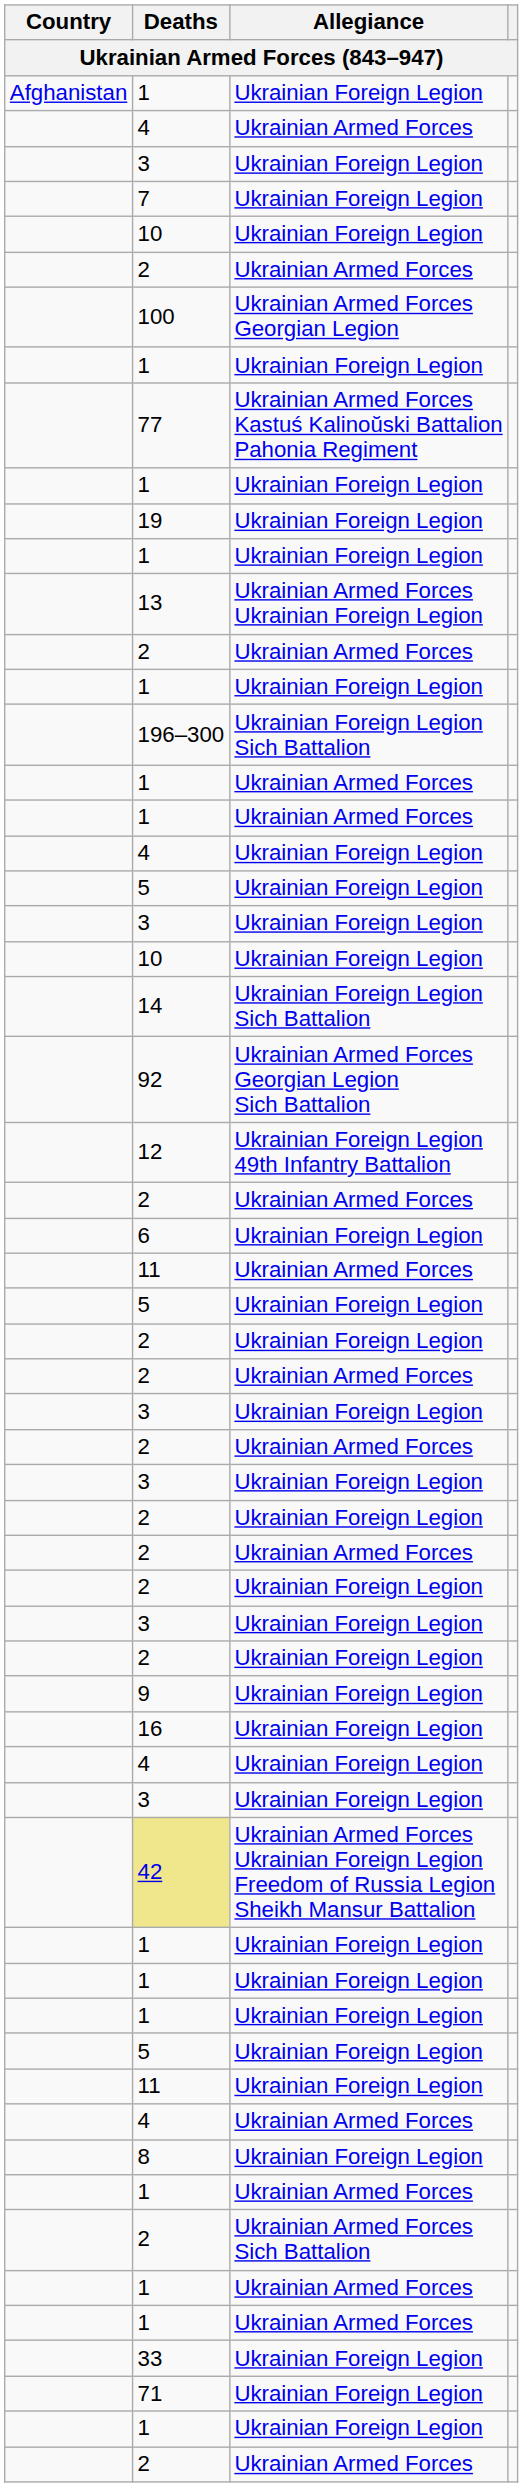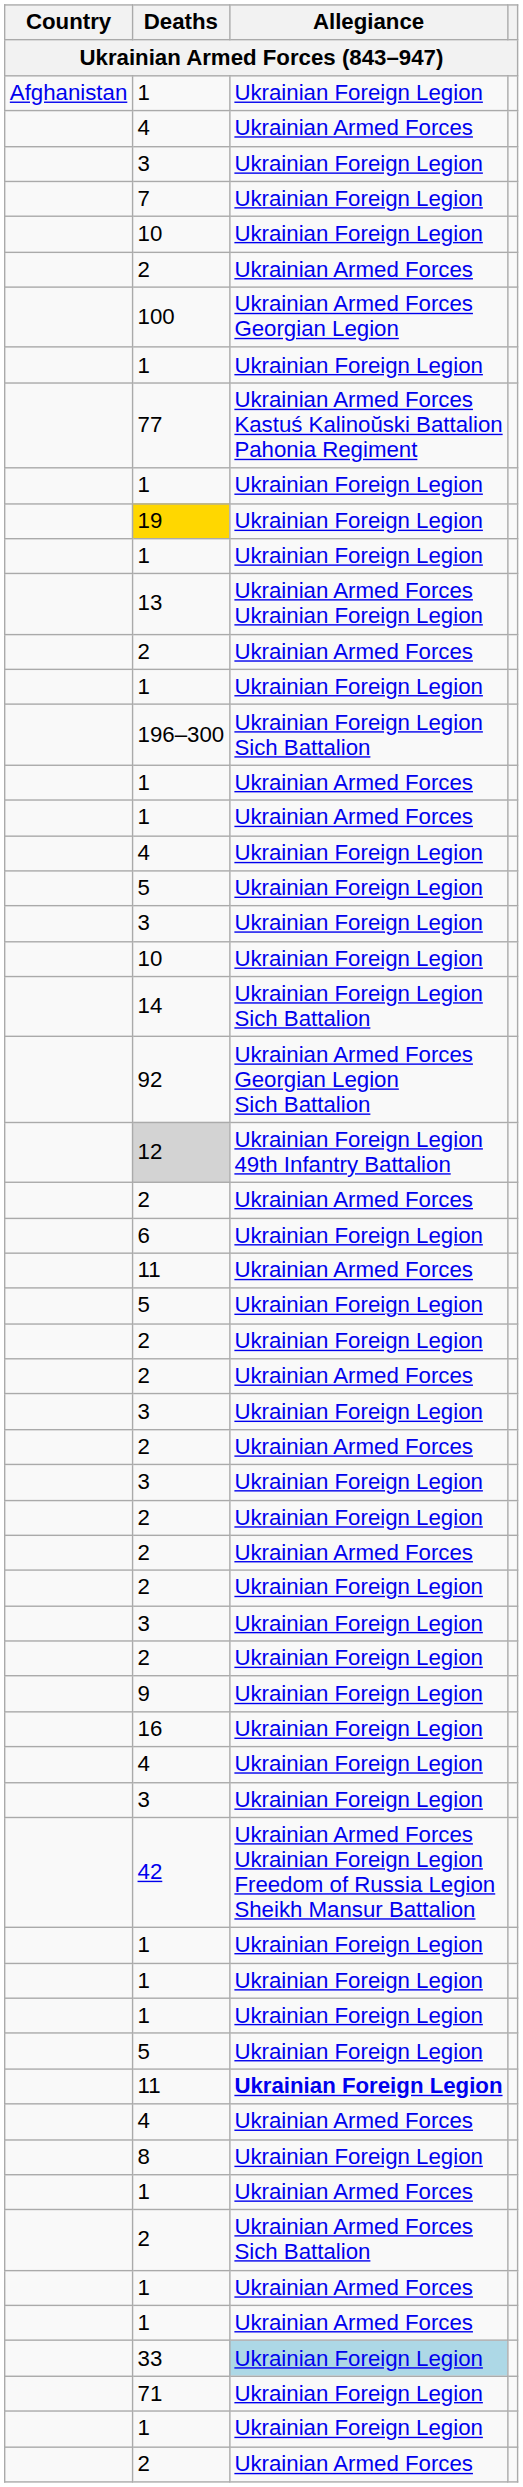(150, 520) no background -> (150, 520) gold background
(150, 1152) no background -> (150, 1152) lightgrey background
(150, 1872) khaki background -> (150, 1872) no background
(359, 2086) normal -> (368, 2086) bold
(359, 2358) no background -> (359, 2358) lightblue background
